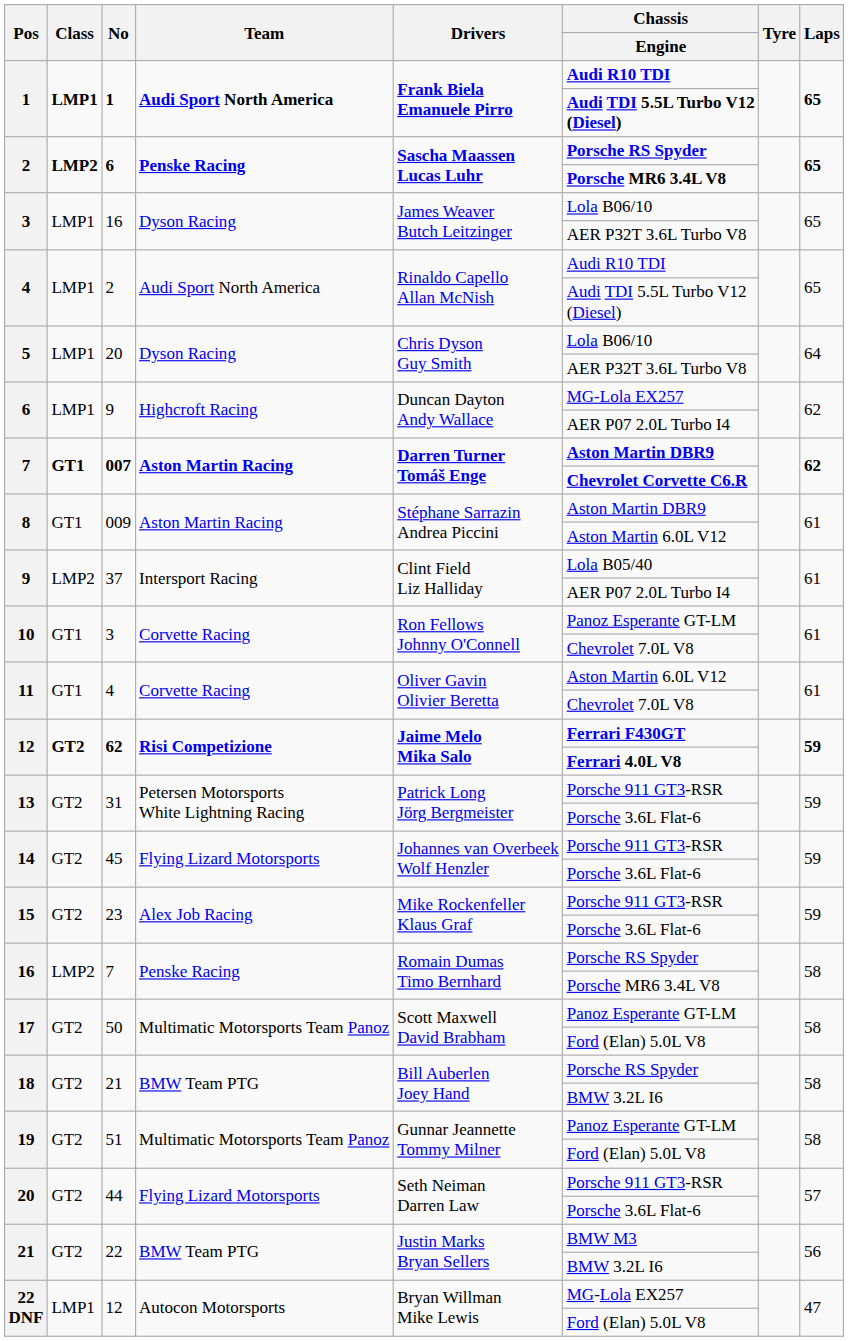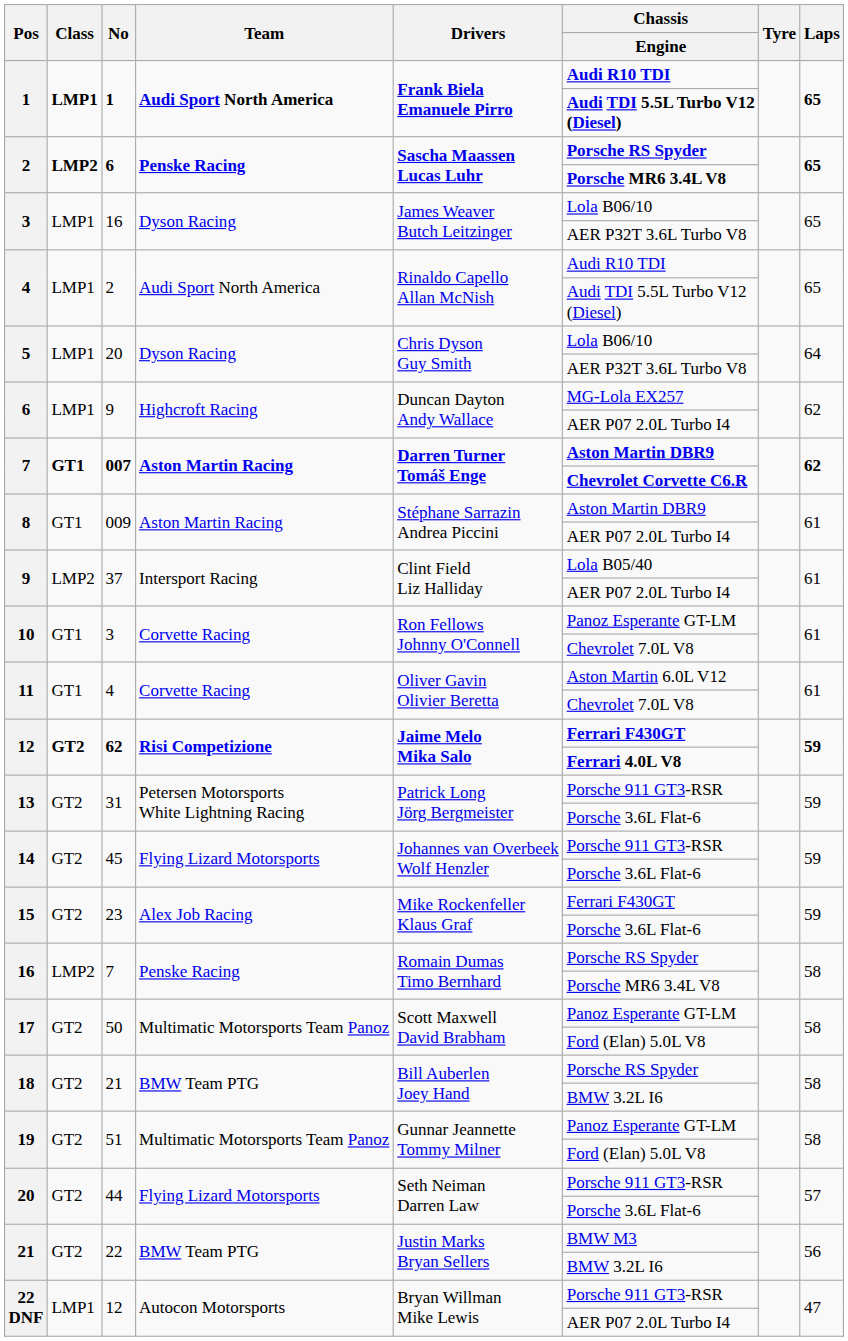(647, 536) Aston Martin 6.0L V12 -> (648, 536) AER P07 2.0L Turbo I4
(645, 901) Porsche 911 GT3-RSR -> (621, 901) Ferrari F430GT
(625, 1294) MG-Lola EX257 -> (645, 1294) Porsche 911 GT3-RSR
(636, 1322) Ford (Elan) 5.0L V8 -> (648, 1322) AER P07 2.0L Turbo I4
